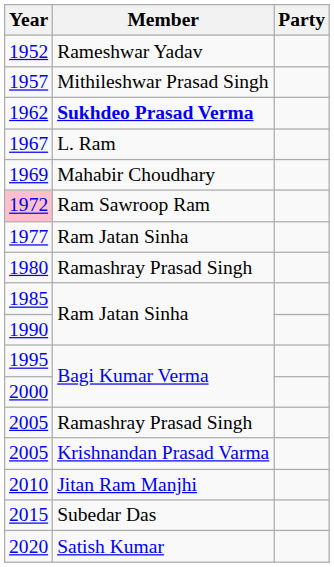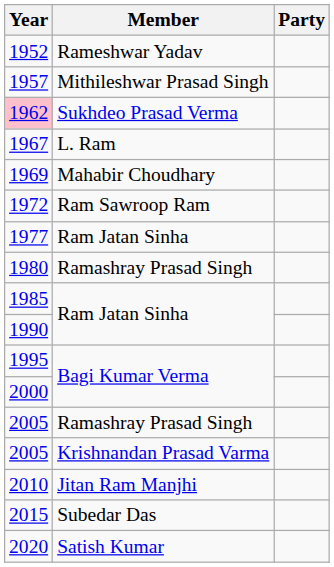(29, 112) no background -> (29, 112) pink background
(155, 112) bold -> (148, 112) normal
(29, 205) pink background -> (29, 205) no background
